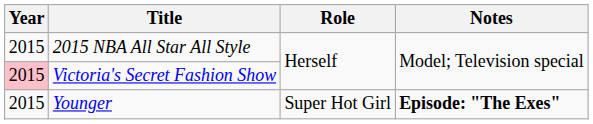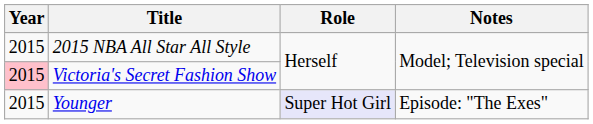(338, 103) no background -> (338, 103) lavender background
(480, 103) bold -> (474, 103) normal
